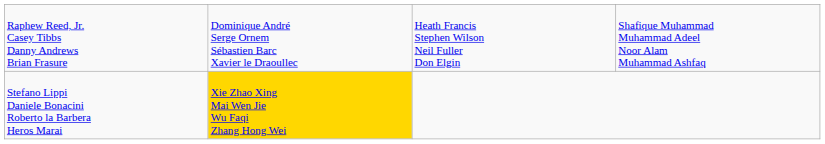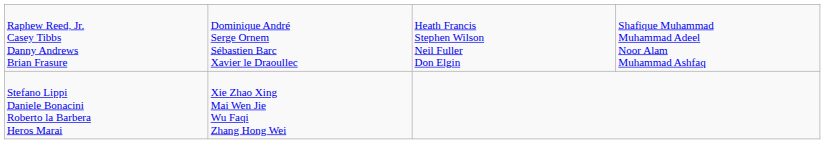(248, 111) gold background -> (248, 111) no background
